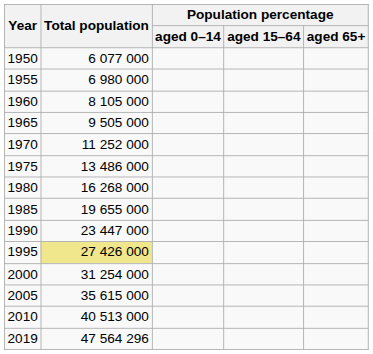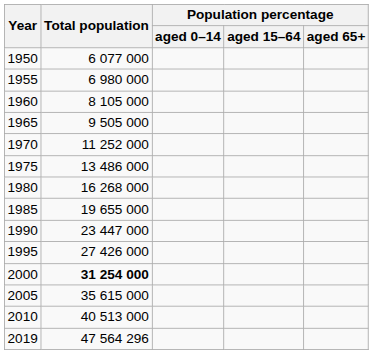(115, 252) khaki background -> (115, 252) no background
(115, 274) normal -> (115, 274) bold
